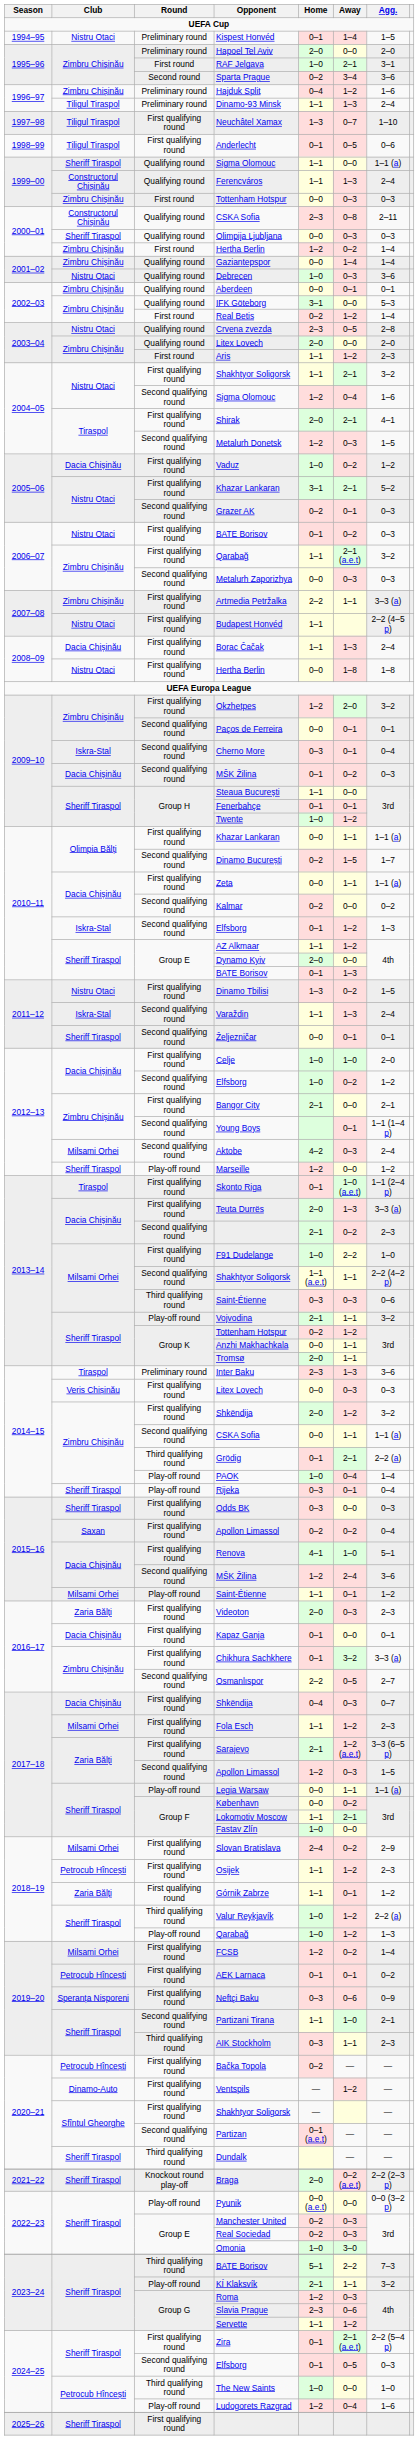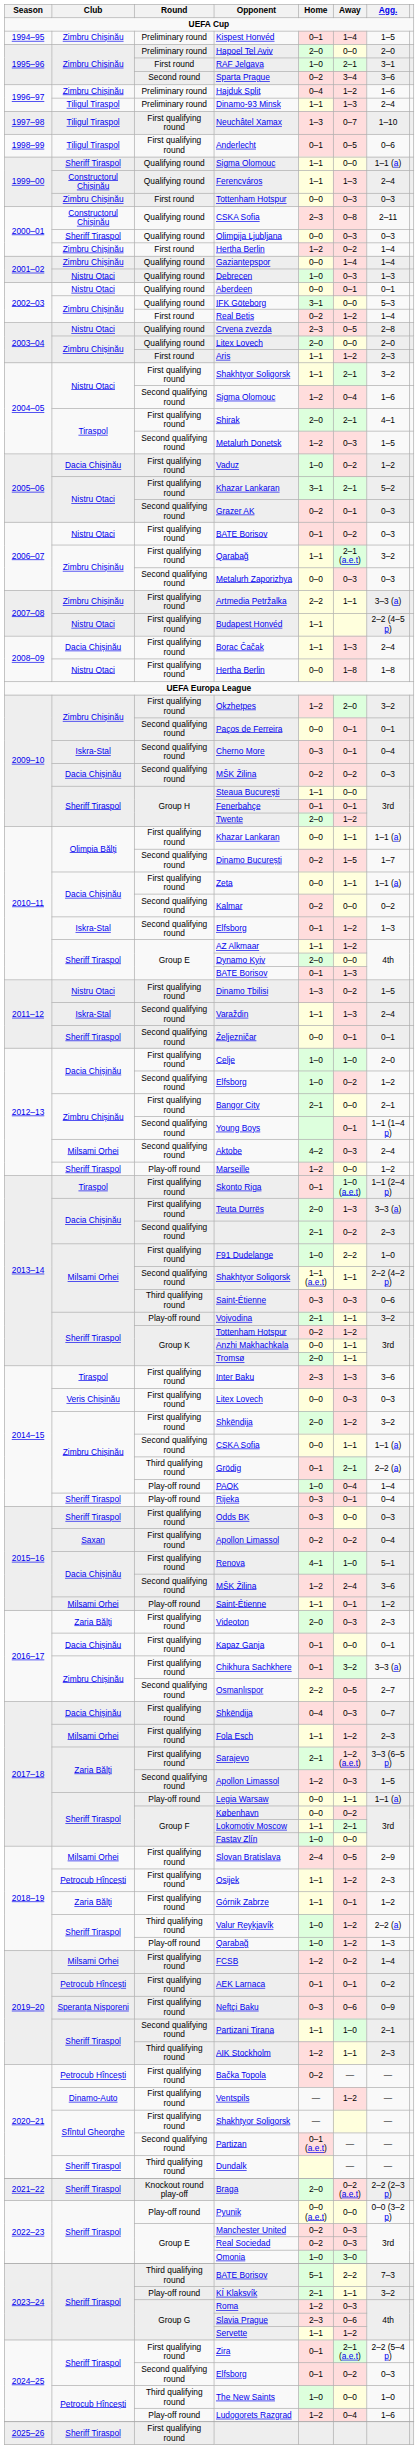(93, 38) Nistru Otaci -> (93, 38) Zimbru Chișinău
(388, 276) 3–6 -> (388, 276) 1–3
(93, 290) Zimbru Chișinău -> (93, 290) Nistru Otaci
(316, 775) 0–1 -> (316, 775) 0–2
(316, 820) 1–0 -> (316, 820) 2–0
(174, 1373) Preliminary round -> (174, 1377) First qualifying round
(350, 1849) 0–2 -> (350, 1858) 0–5
(316, 2044) 0–3 -> (316, 2053) 1–2
(350, 2365) 0–5 -> (350, 2375) 0–2
